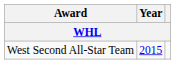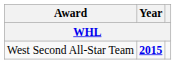(151, 50) normal -> (151, 50) bold
